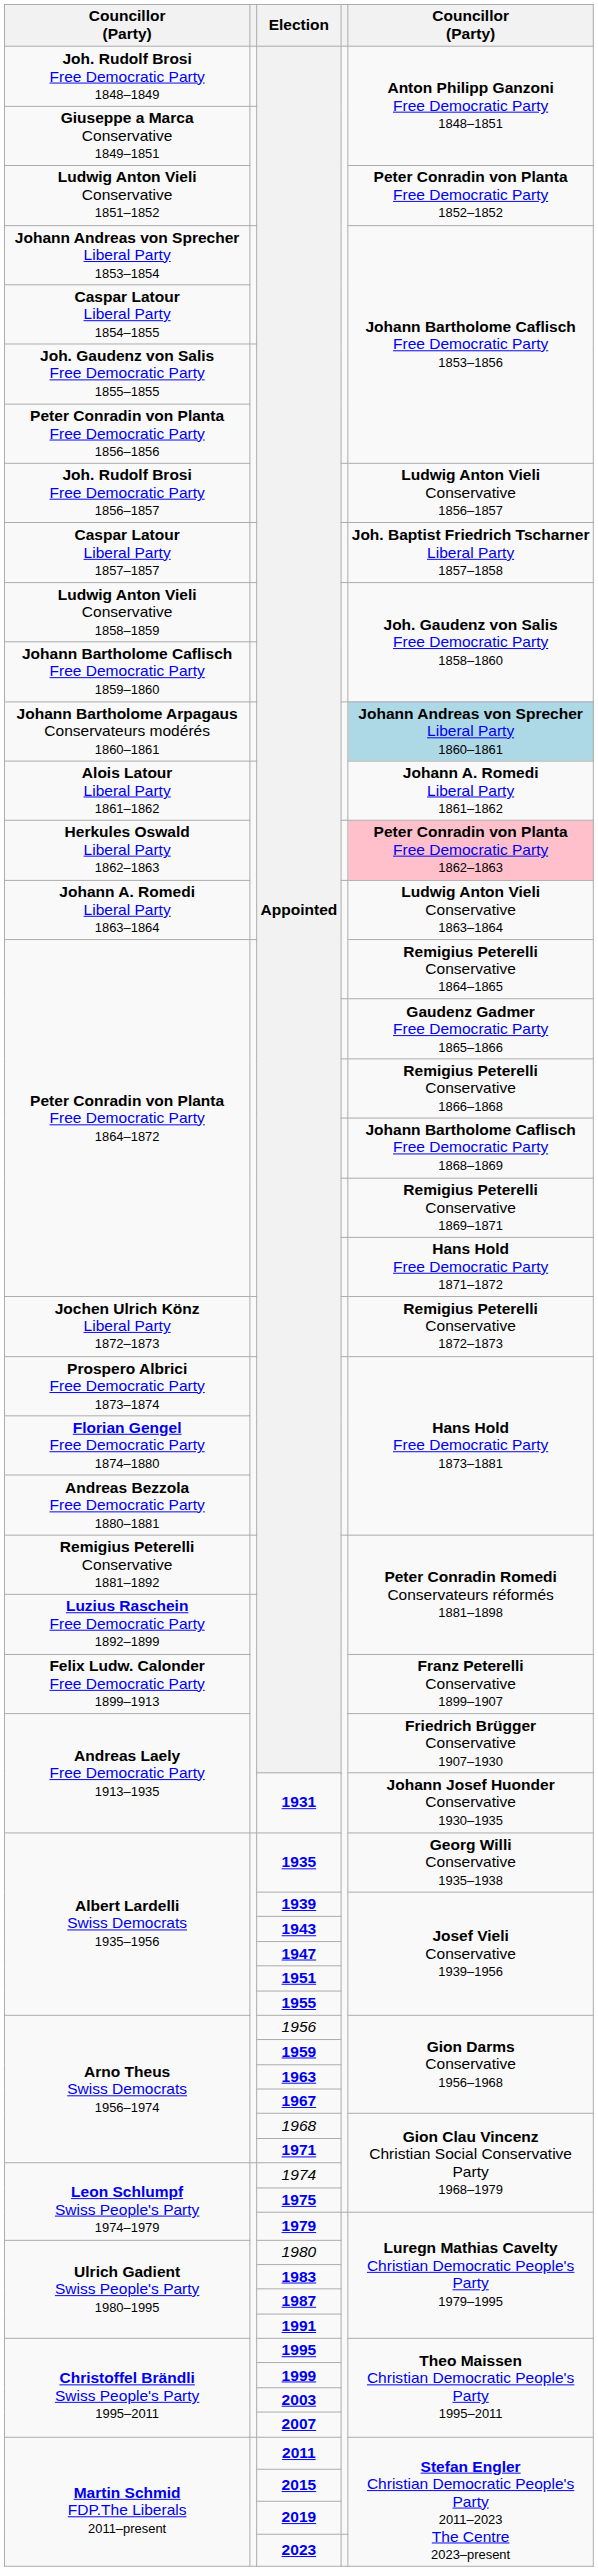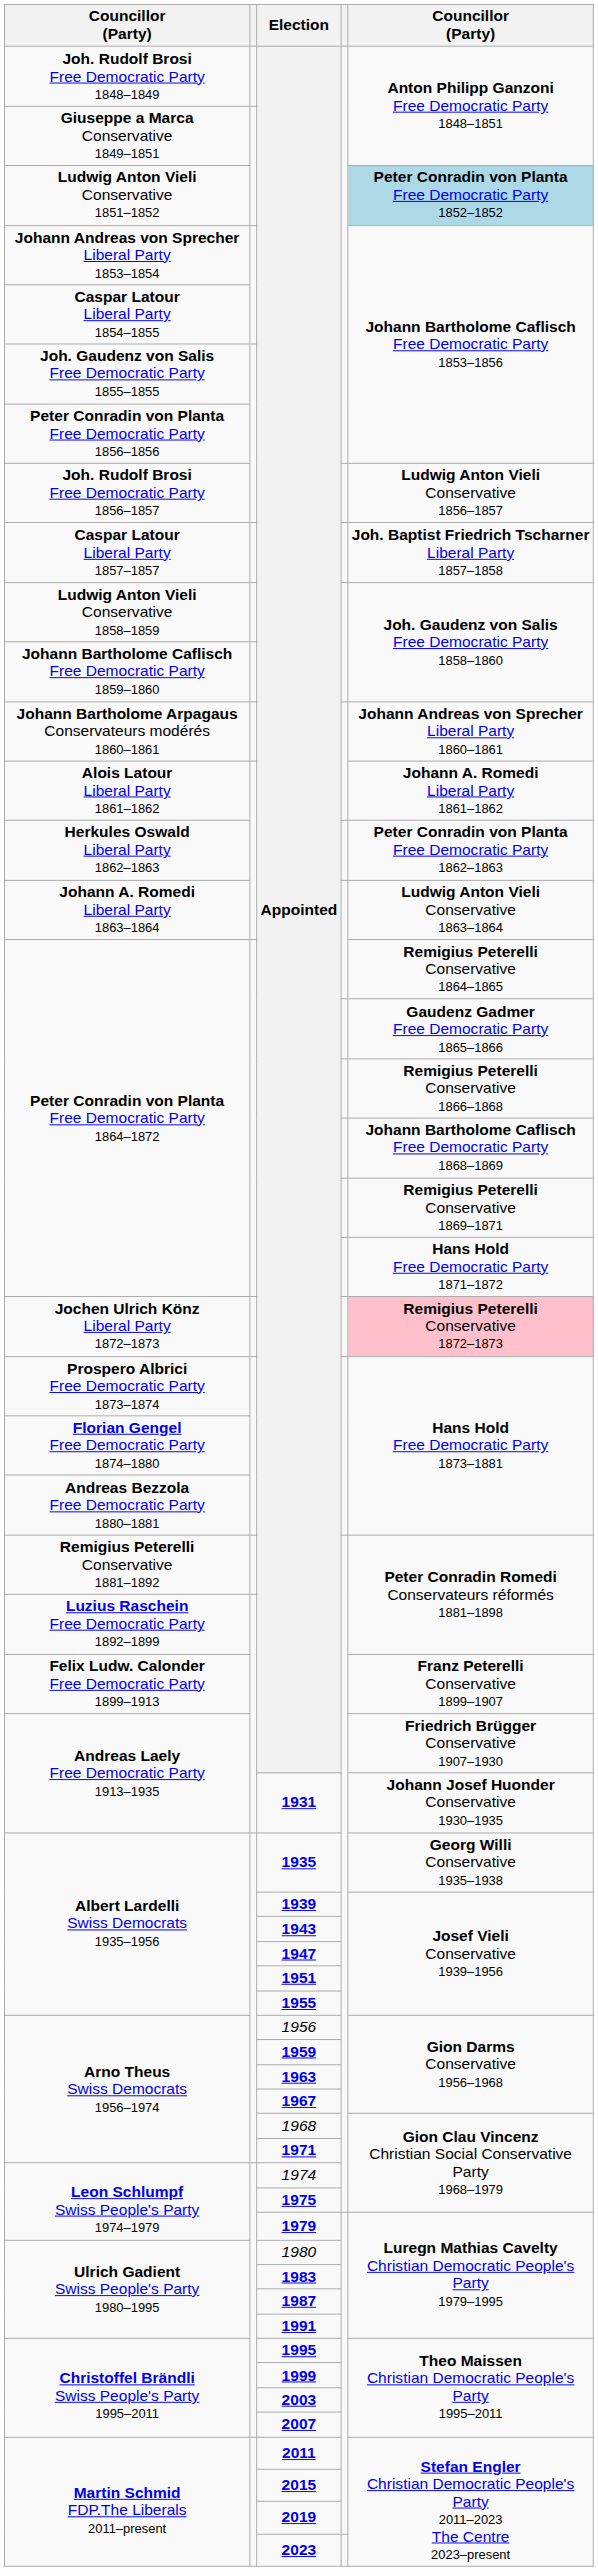(471, 195) no background -> (471, 195) lightblue background
(471, 731) lightblue background -> (471, 731) no background
(471, 850) pink background -> (471, 850) no background
(471, 1326) no background -> (471, 1326) pink background
